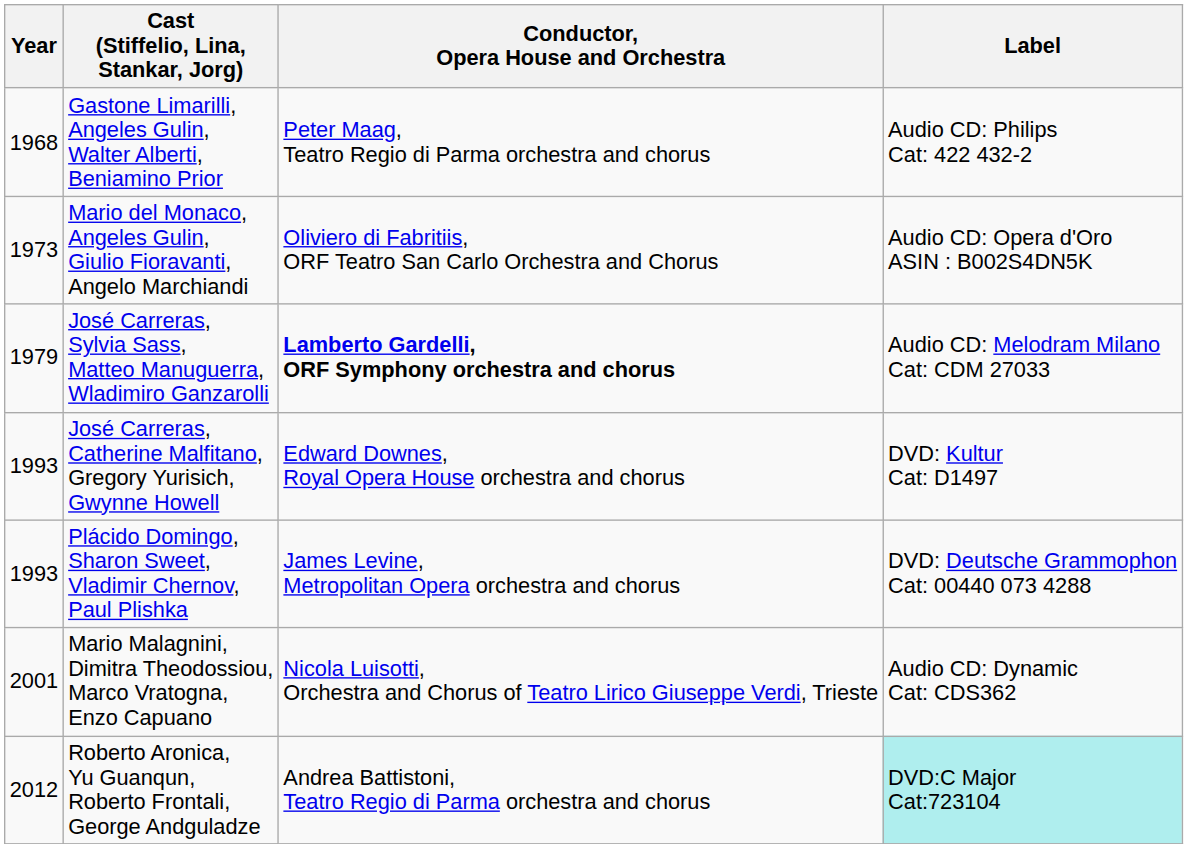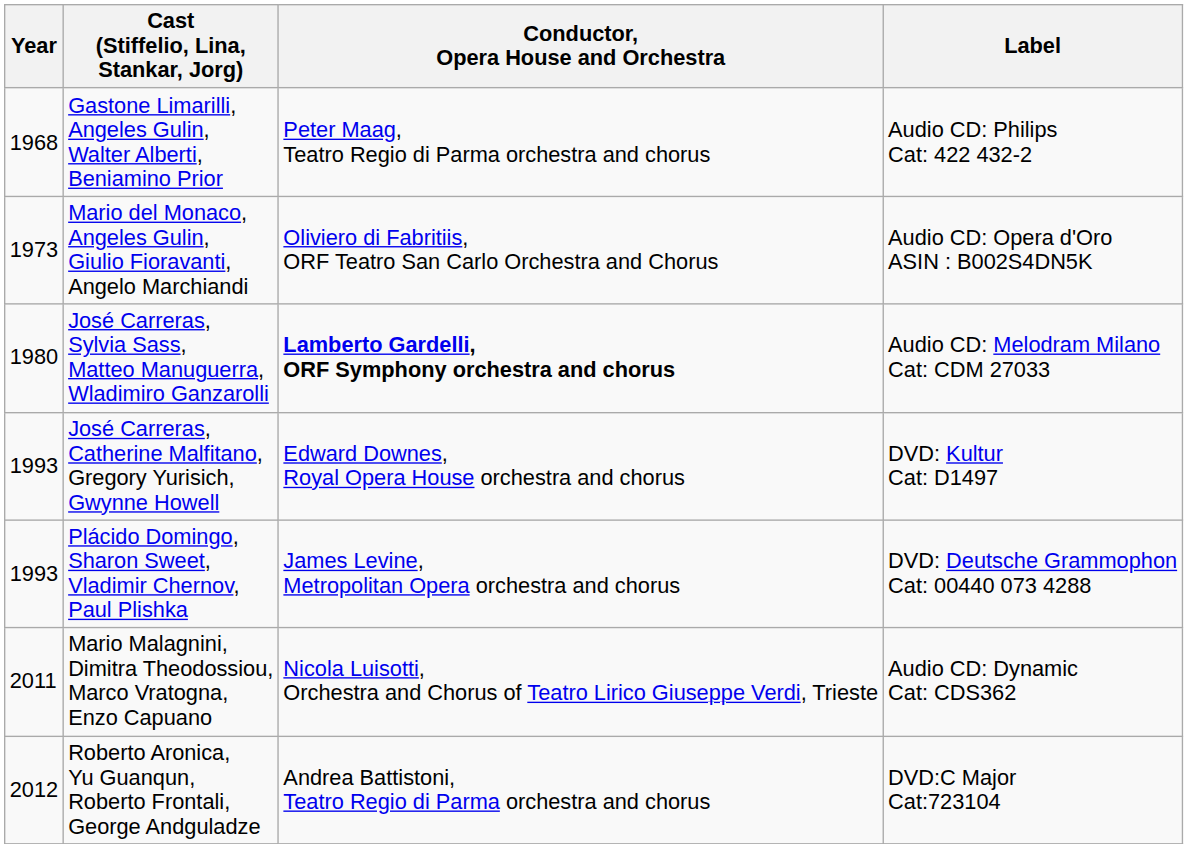(34, 357) 1979 -> (34, 357) 1980
(34, 681) 2001 -> (33, 681) 2011
(952, 789) paleturquoise background -> (952, 789) no background
